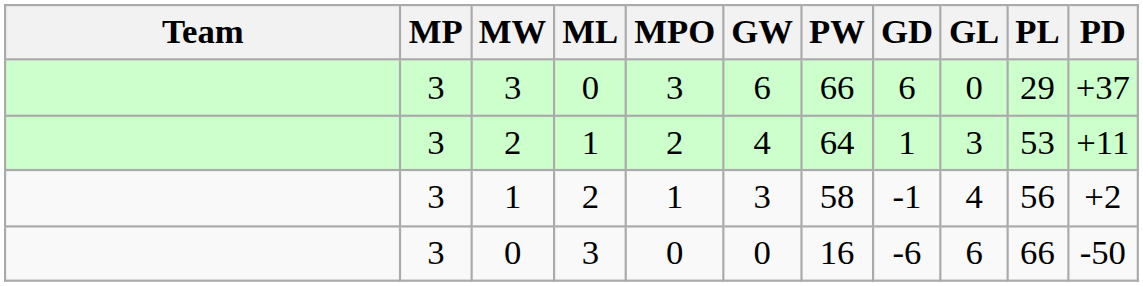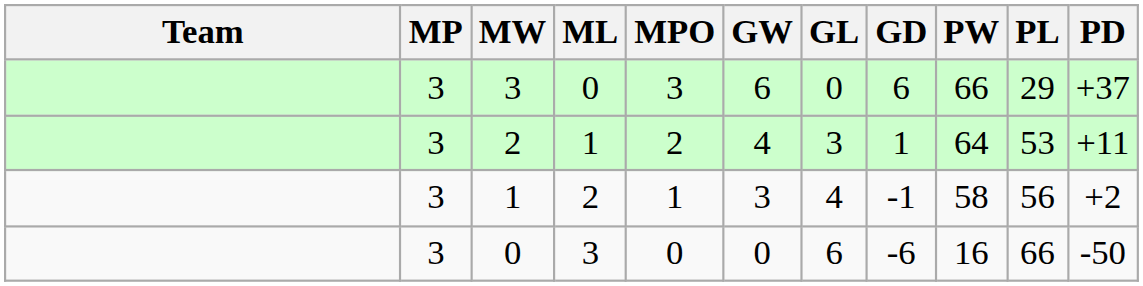columns swapped: (974, 32) <-> (837, 32)
